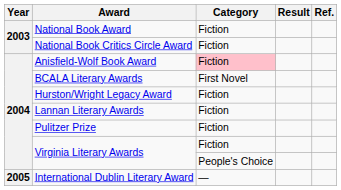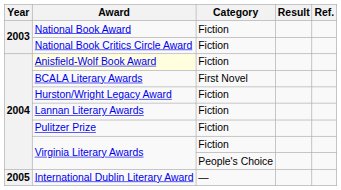(95, 62) no background -> (95, 62) lightyellow background
(214, 62) pink background -> (214, 62) no background
